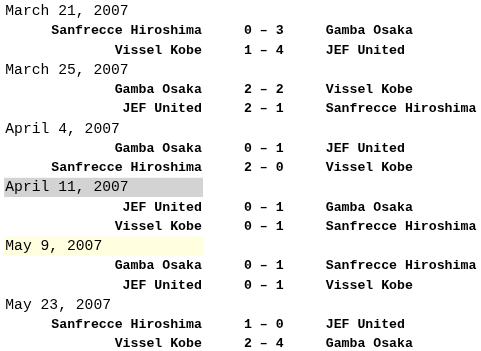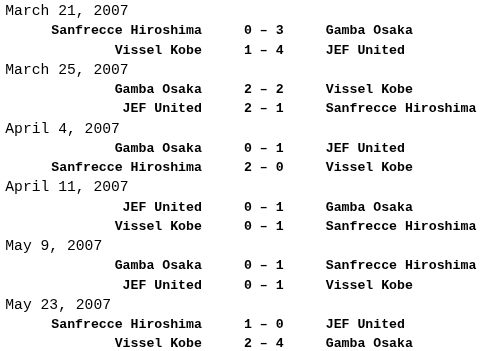(67, 187) lightgrey background -> (67, 187) no background
(54, 246) lightyellow background -> (54, 246) no background
